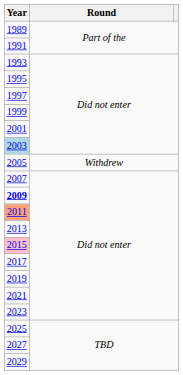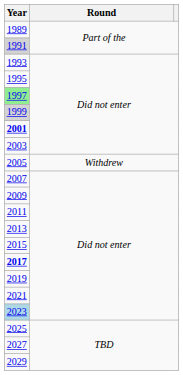(17, 46) no background -> (17, 46) lightgrey background
(17, 96) no background -> (17, 96) lightgreen background
(17, 112) no background -> (17, 112) lightgrey background
(17, 129) normal -> (17, 129) bold
(17, 146) lightblue background -> (17, 146) no background
(17, 196) bold -> (17, 196) normal
(17, 212) lightsalmon background -> (17, 212) no background
(17, 245) pink background -> (17, 245) no background
(17, 262) normal -> (17, 262) bold
(17, 312) no background -> (17, 312) lightblue background
